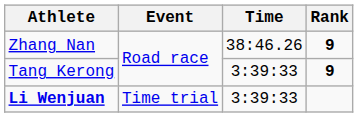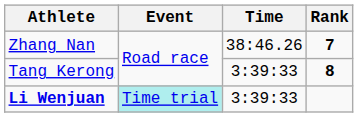(330, 45) 9 -> (330, 45) 7
(330, 72) 9 -> (330, 72) 8
(170, 99) no background -> (170, 99) paleturquoise background
